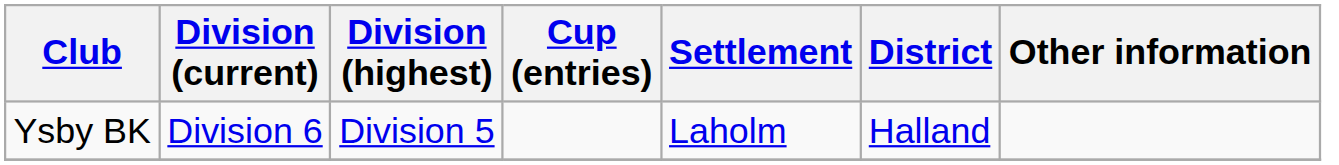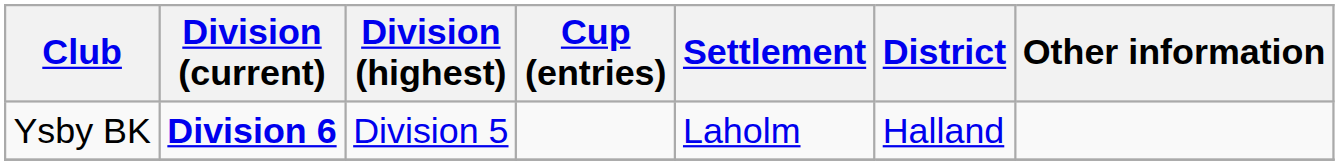(245, 130) normal -> (252, 130) bold
